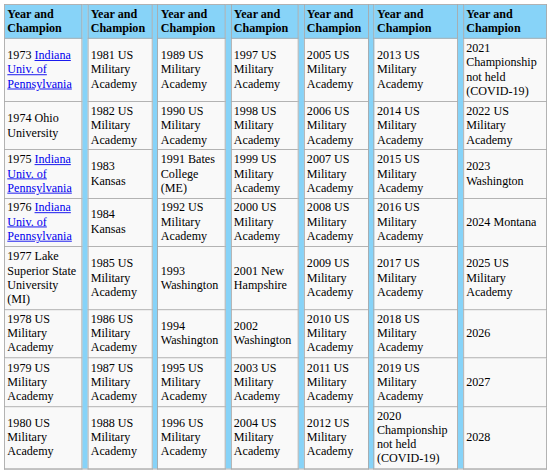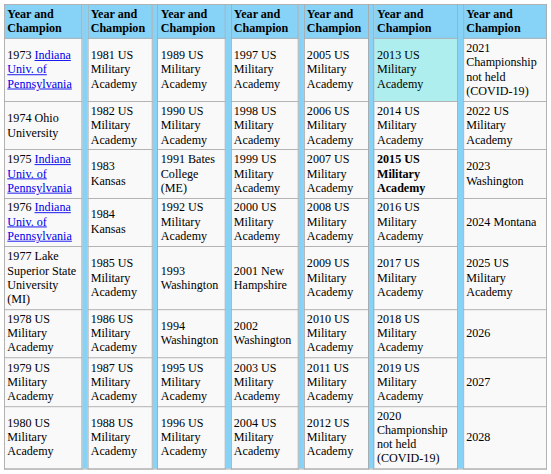(400, 69) no background -> (400, 69) paleturquoise background
(400, 173) normal -> (401, 173) bold
